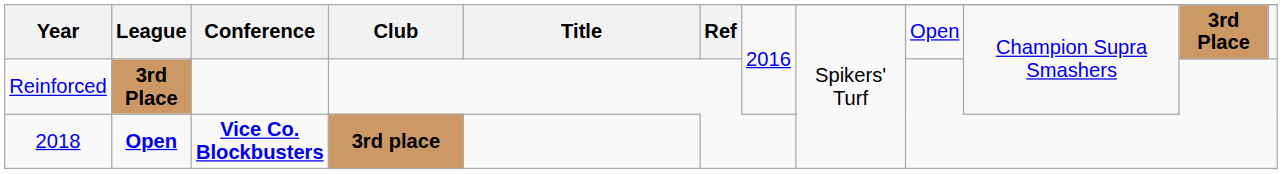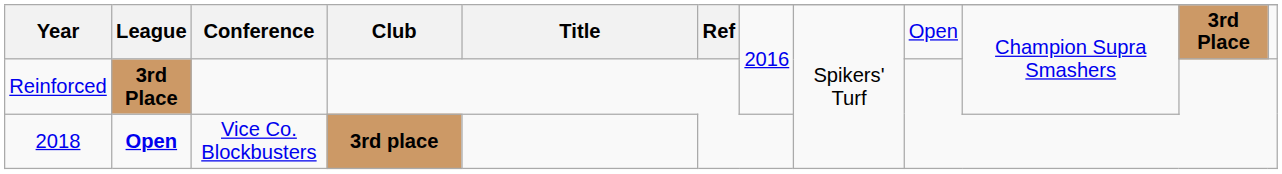(260, 141) bold -> (259, 141) normal
